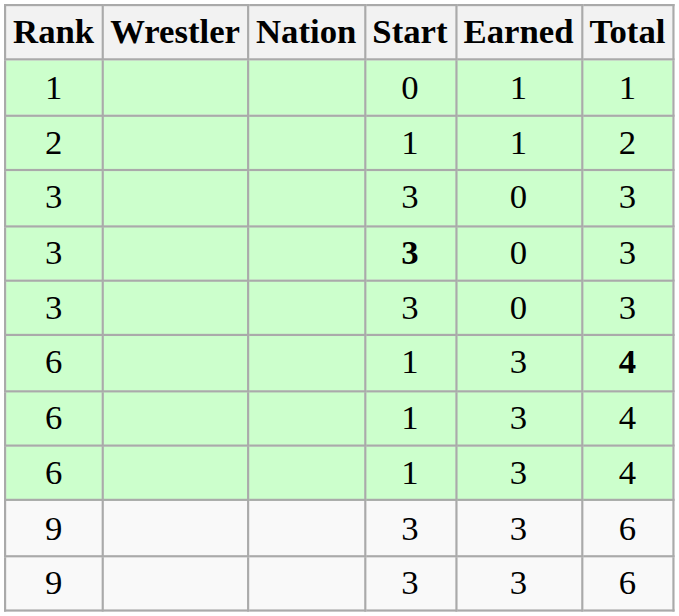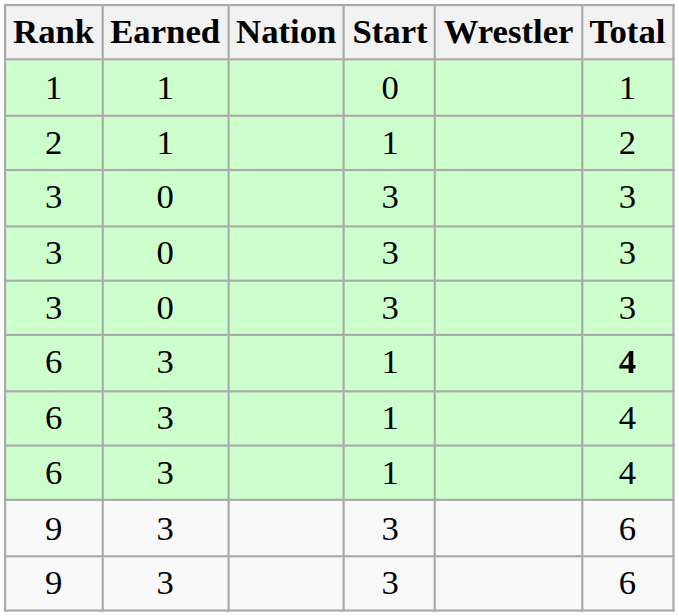columns swapped: (175, 32) <-> (519, 32)
(410, 252) bold -> (390, 252) normal
